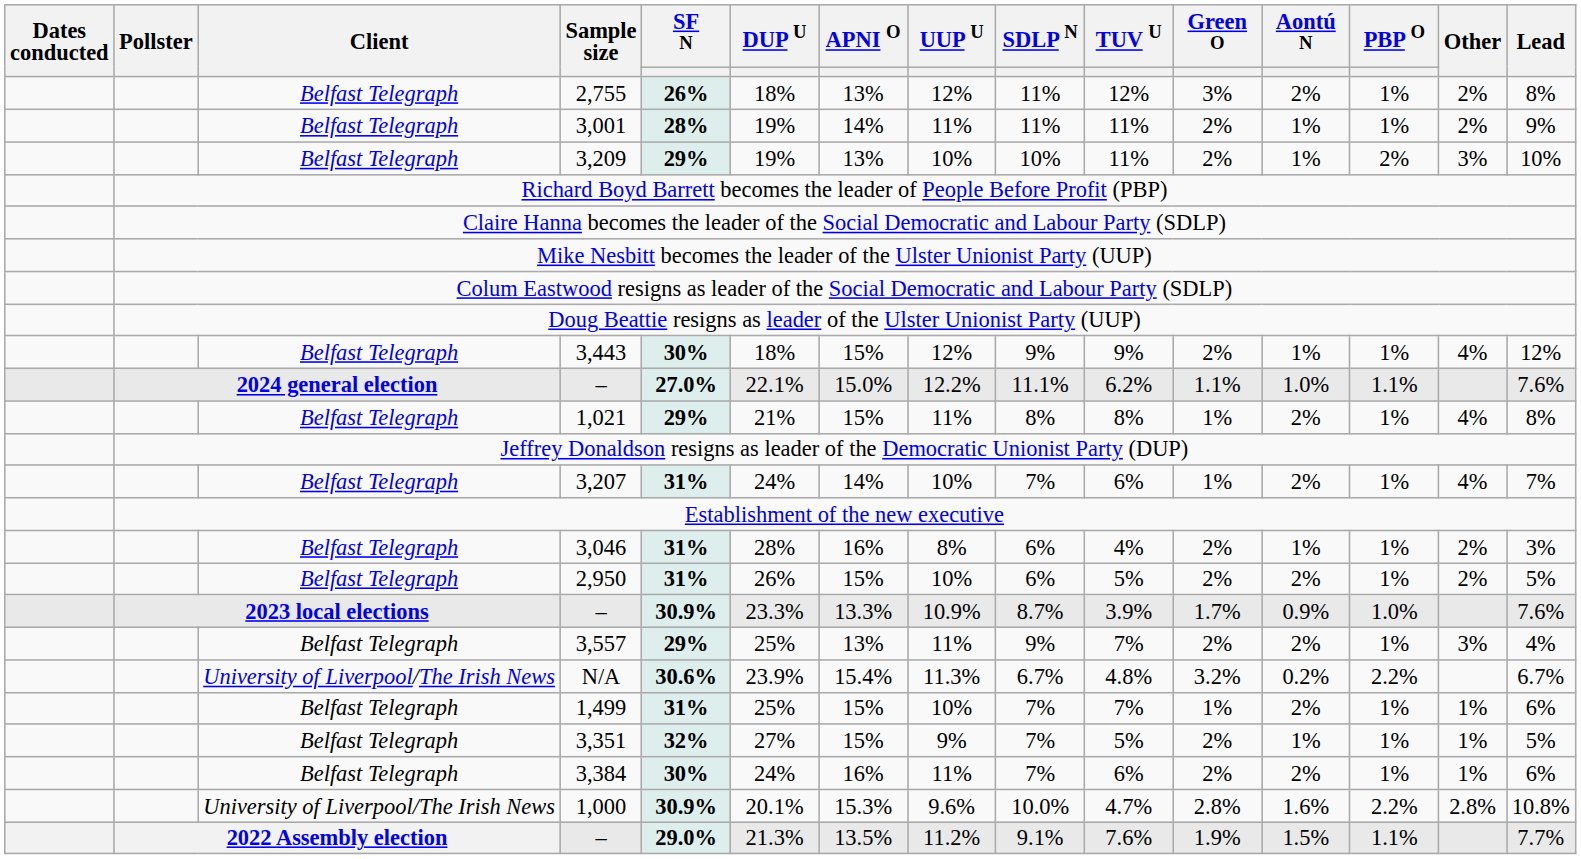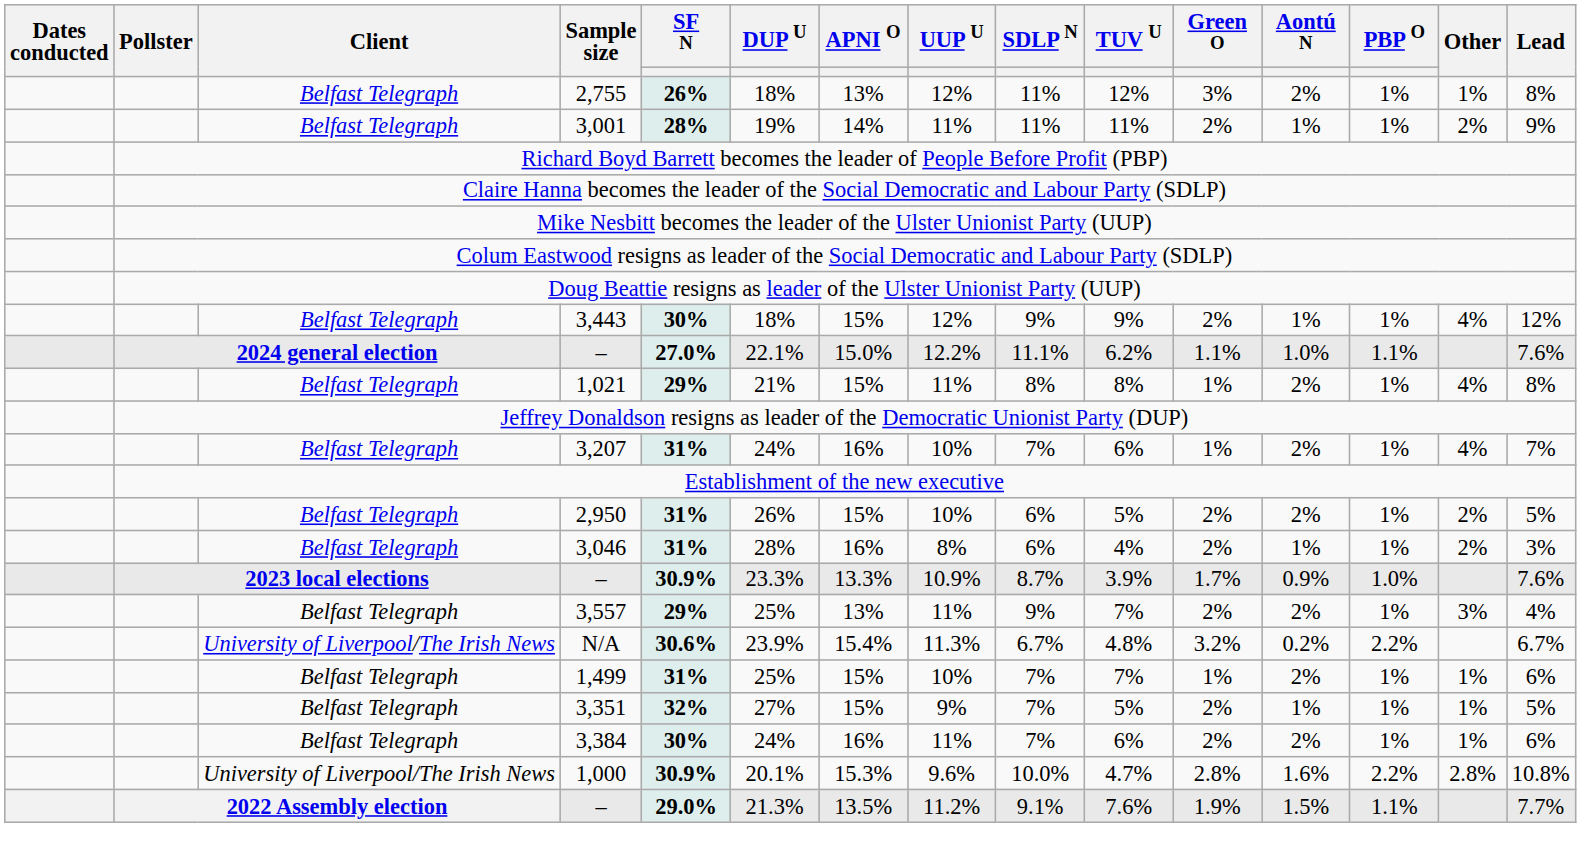(1473, 94) 2% -> (1473, 94) 1%
- row: (379, 158)
(863, 482) 14% -> (863, 450) 16%
rows swapped: (379, 547) <-> (379, 579)
